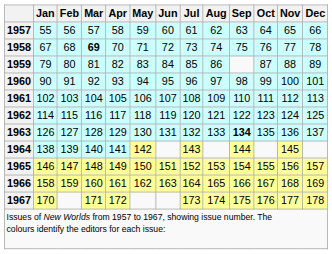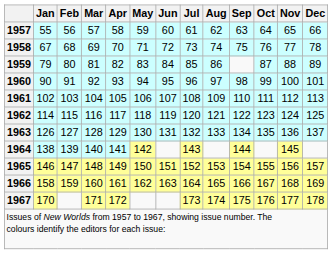(94, 47) bold -> (94, 47) normal
(242, 132) bold -> (242, 132) normal
